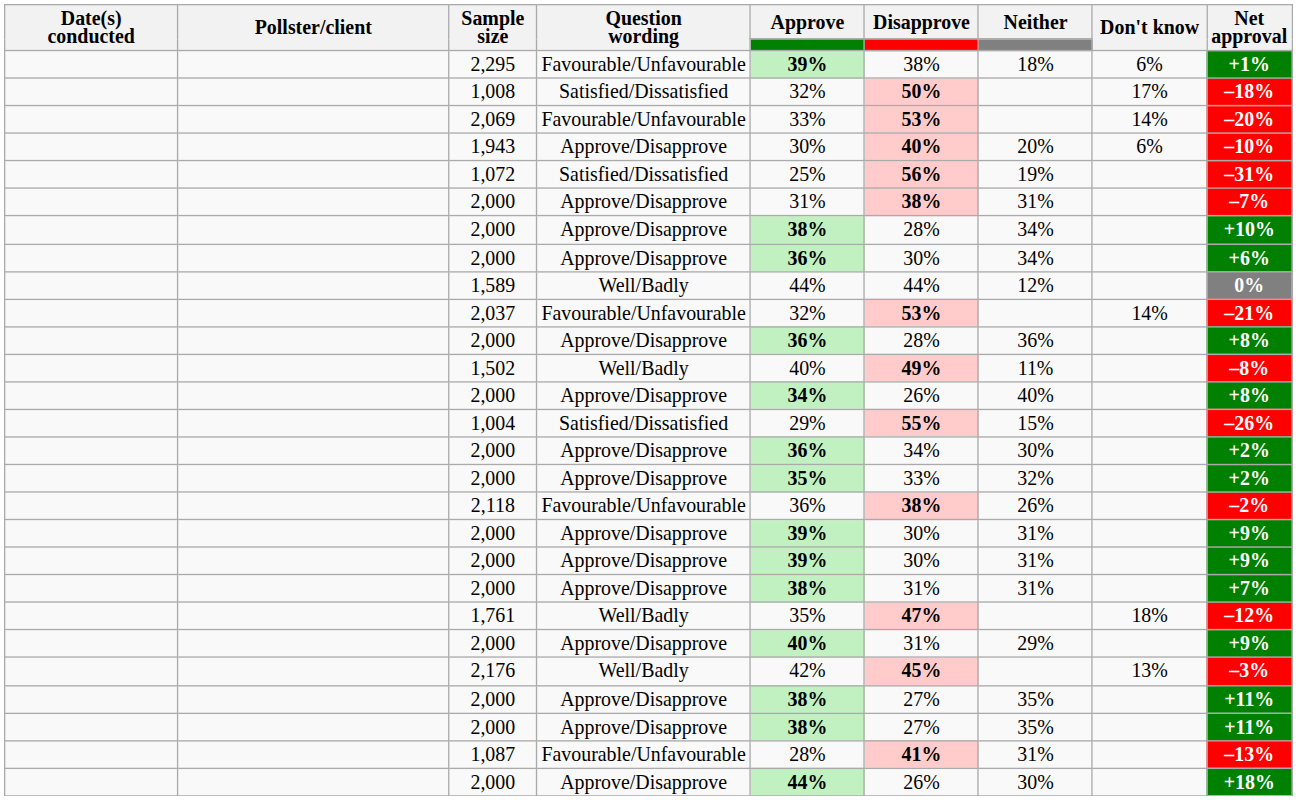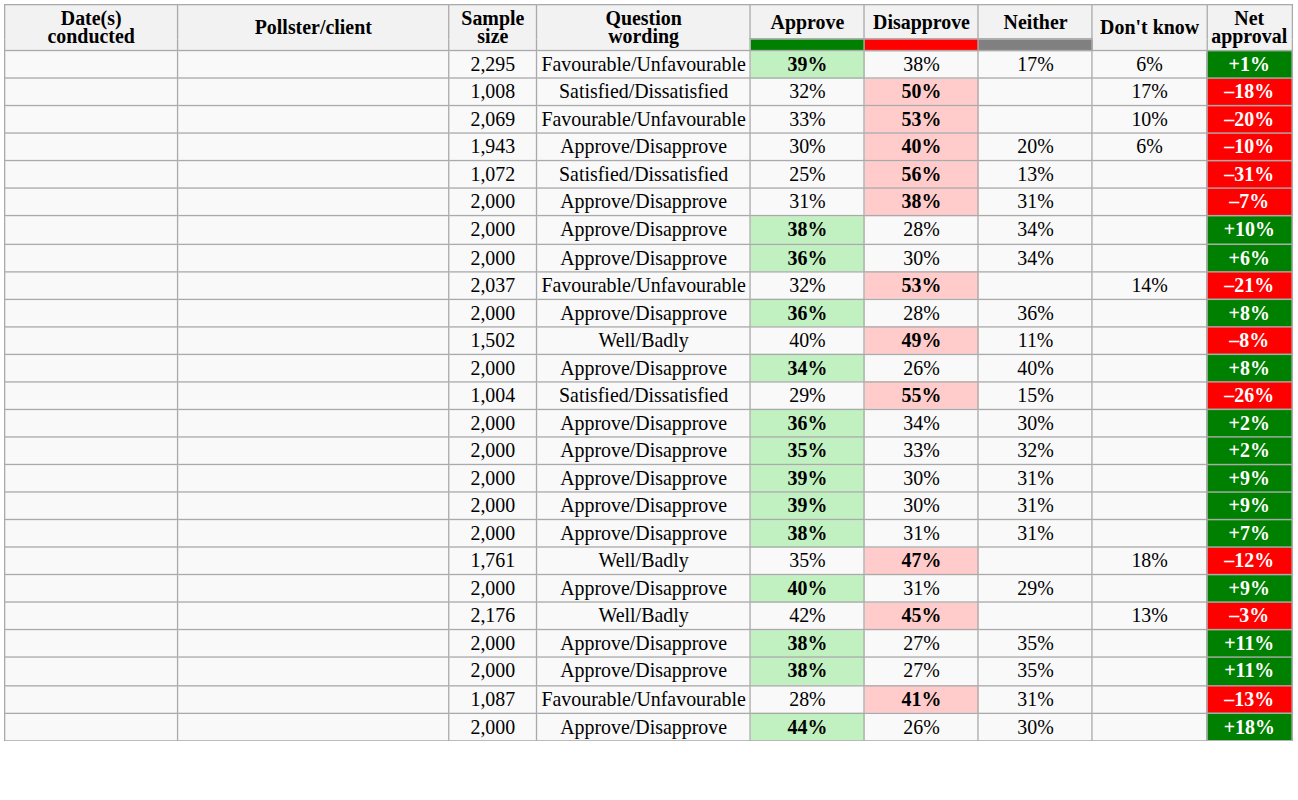(1036, 64) 18% -> (1036, 64) 17%
(1150, 119) 14% -> (1150, 119) 10%
(1036, 174) 19% -> (1036, 174) 13%
- row: (493, 285)
- row: (493, 505)
